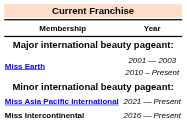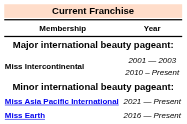(25, 66) Miss Earth -> (45, 66) Miss Intercontinental
(45, 116) Miss Intercontinental -> (25, 116) Miss Earth
